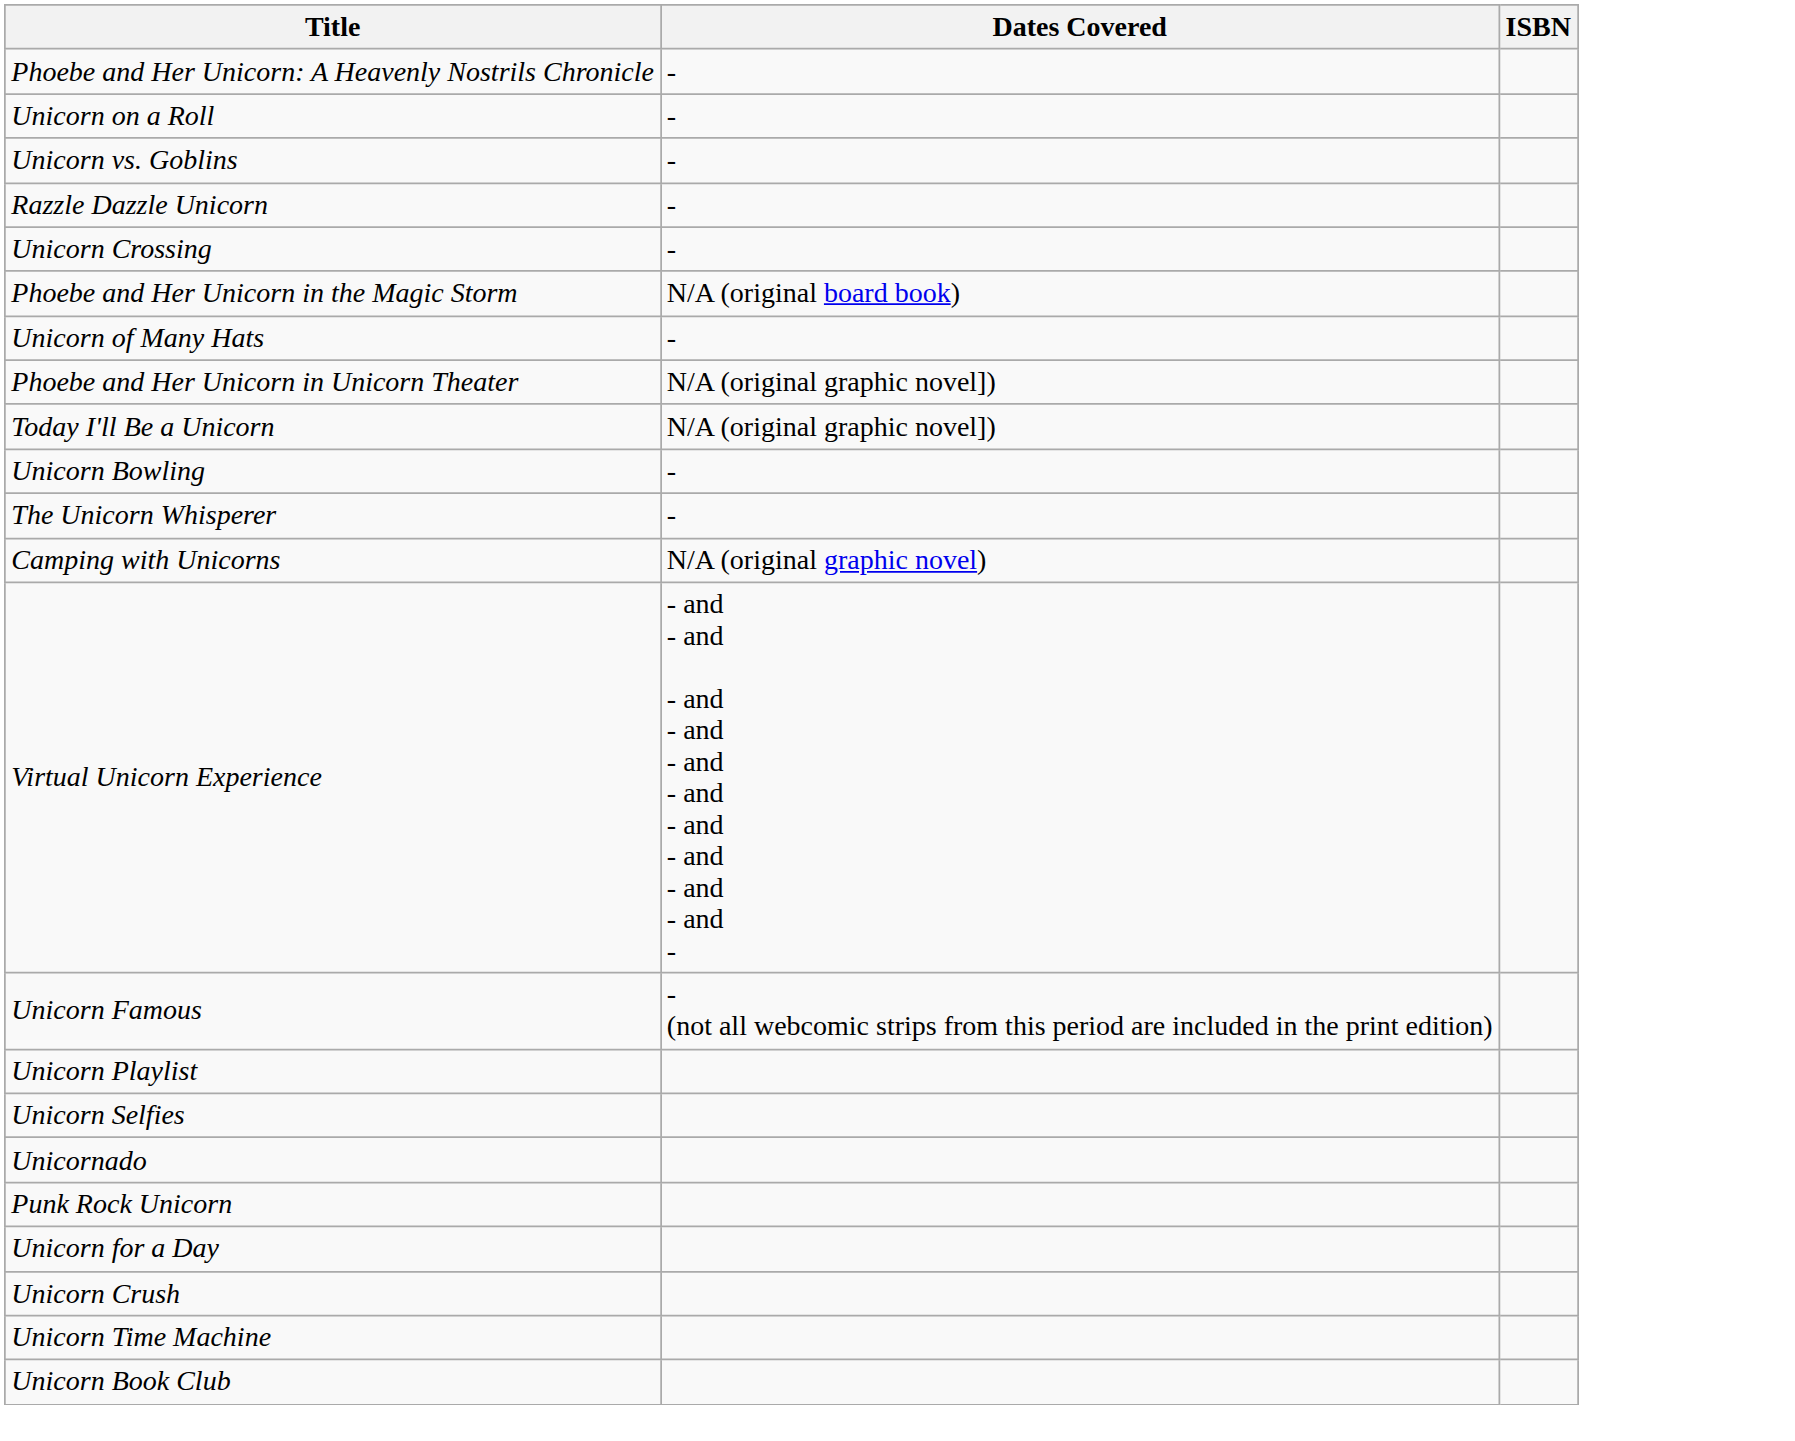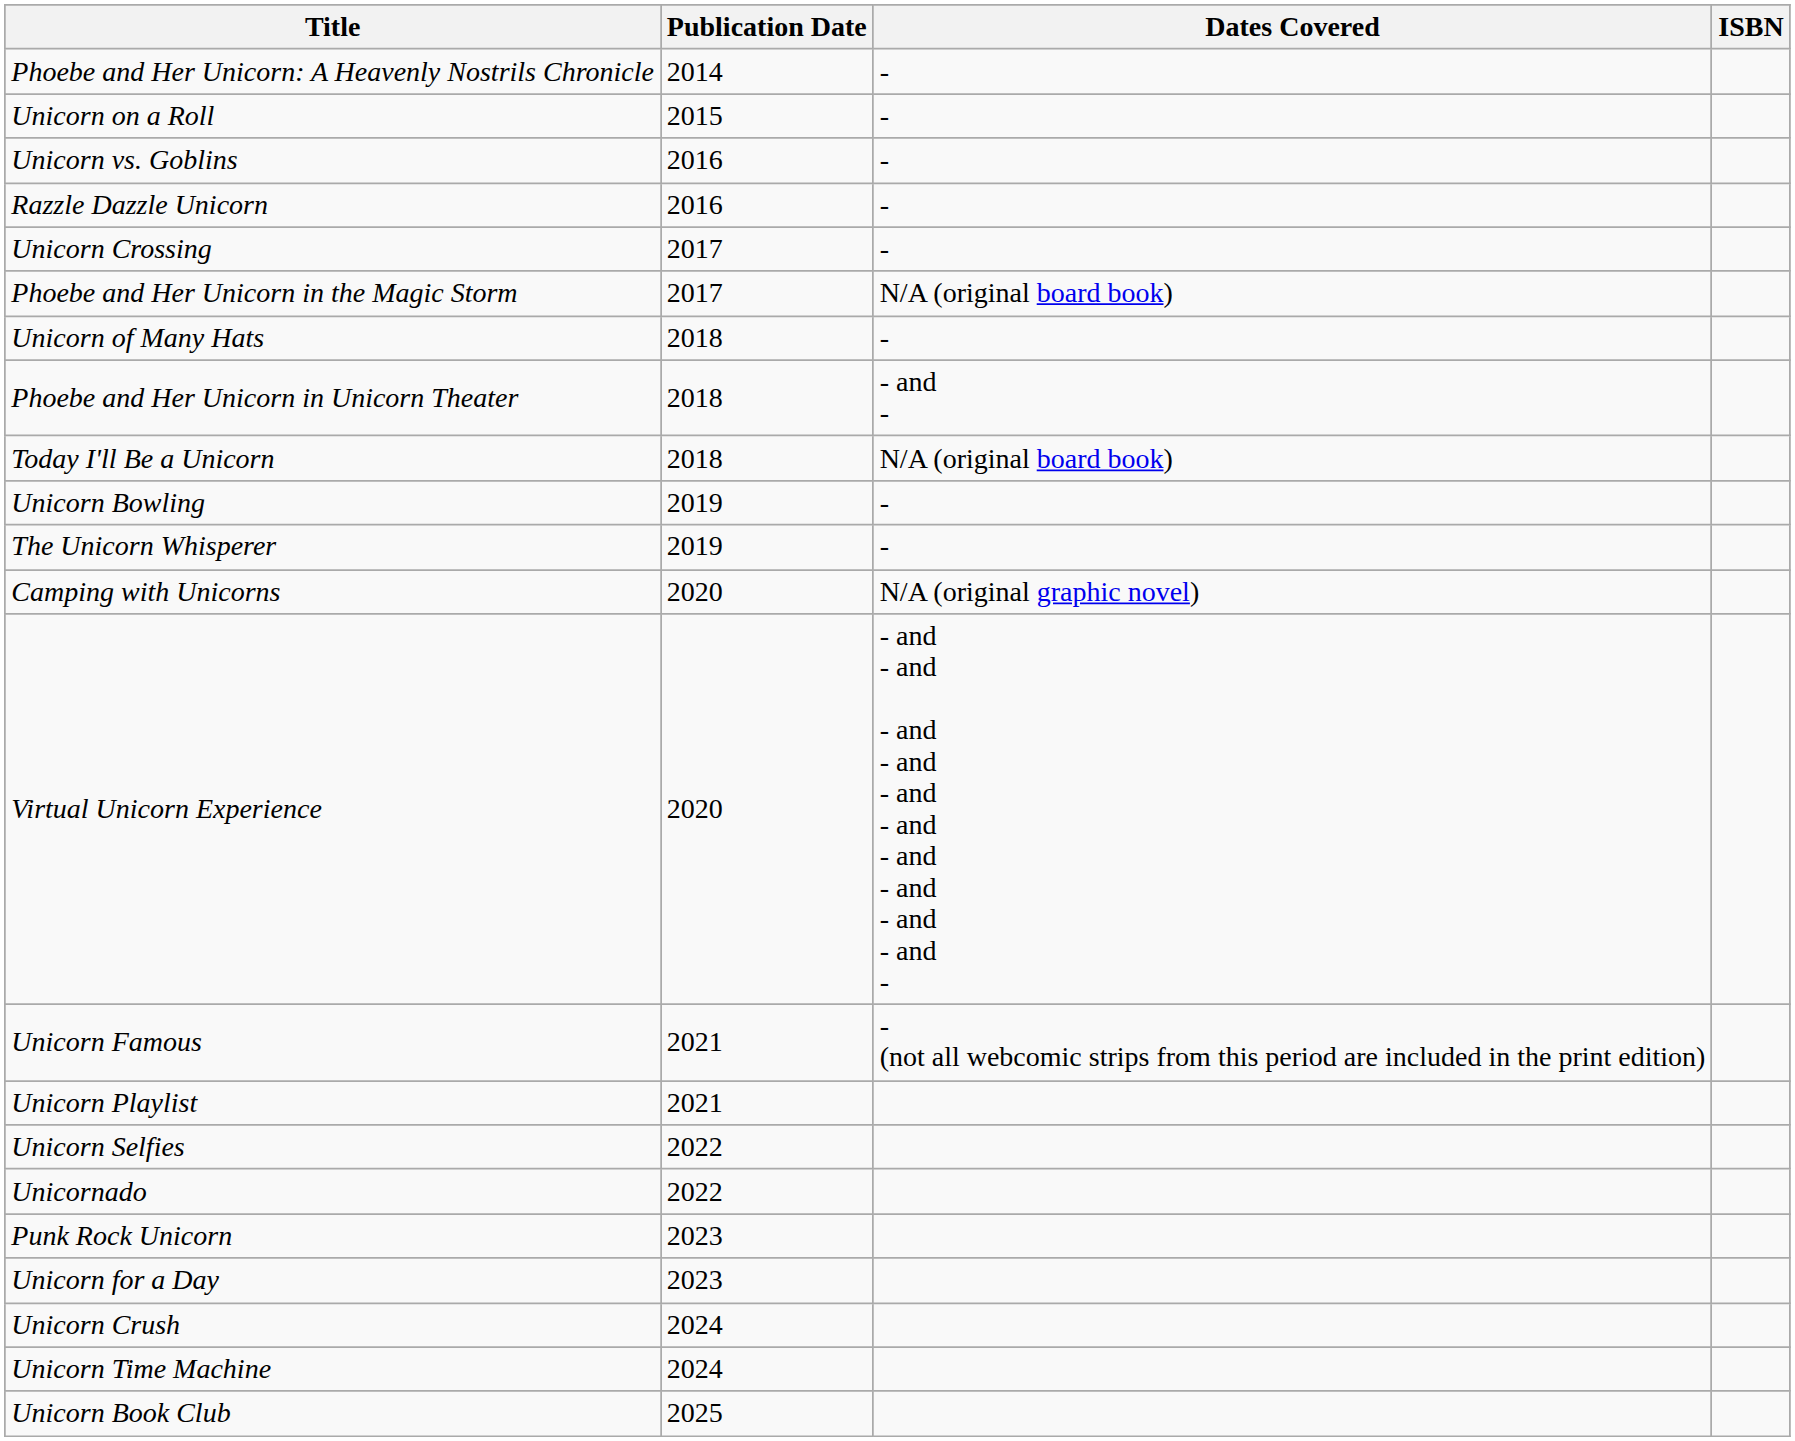+ column: (767, 26)
(831, 381) N/A (original graphic novel]) -> (908, 397) - and -
(831, 426) N/A (original graphic novel]) -> (1026, 457) N/A (original board book)
